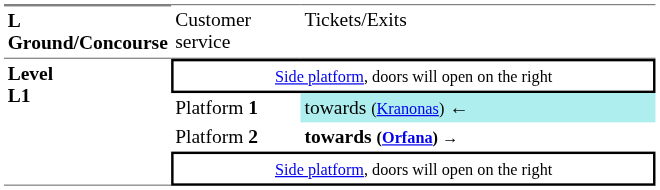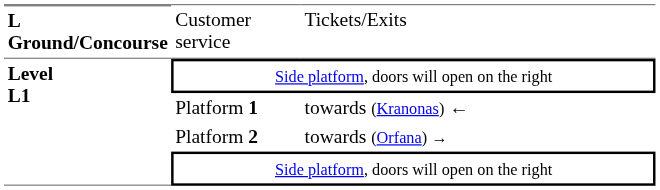(387, 107) paleturquoise background -> (387, 107) no background
(381, 136) bold -> (376, 136) normal
